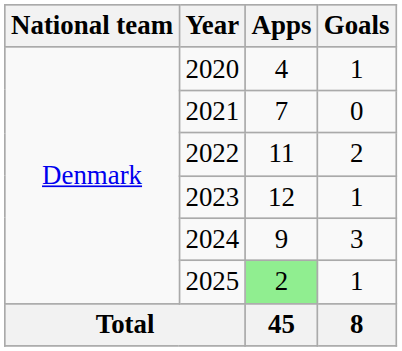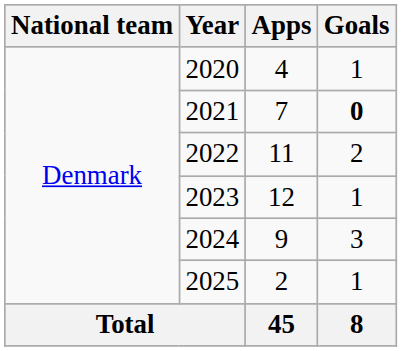(357, 111) normal -> (357, 111) bold
(281, 281) lightgreen background -> (281, 281) no background
